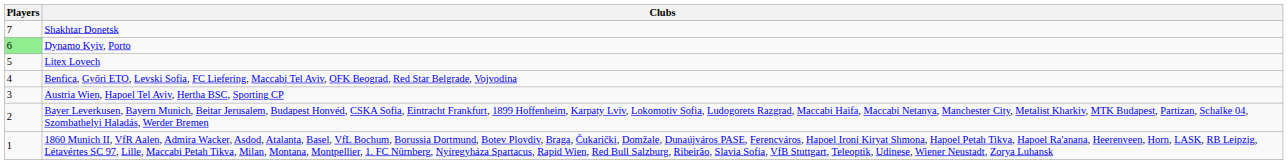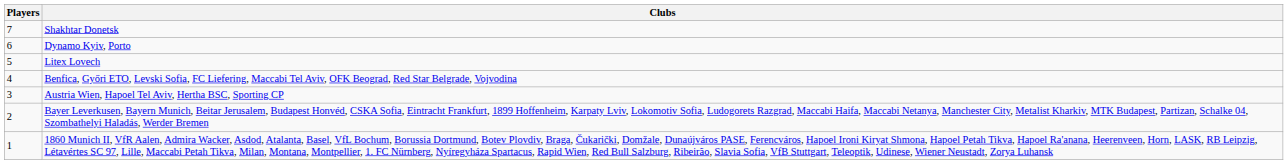(9, 45) lightgreen background -> (9, 45) no background
